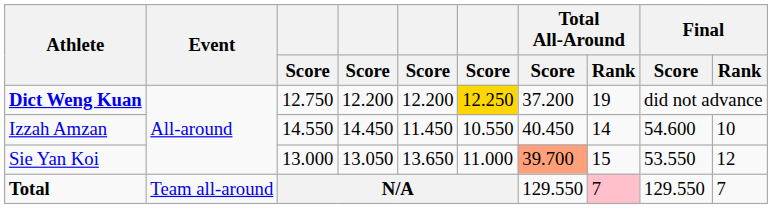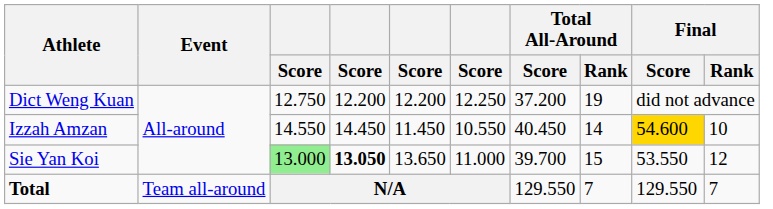(75, 99) bold -> (71, 99) normal
(488, 99) gold background -> (480, 99) no background
(670, 129) no background -> (662, 129) gold background
(308, 159) no background -> (300, 159) lightgreen background
(368, 159) normal -> (360, 159) bold
(548, 159) lightsalmon background -> (540, 159) no background
(596, 188) pink background -> (589, 188) no background
